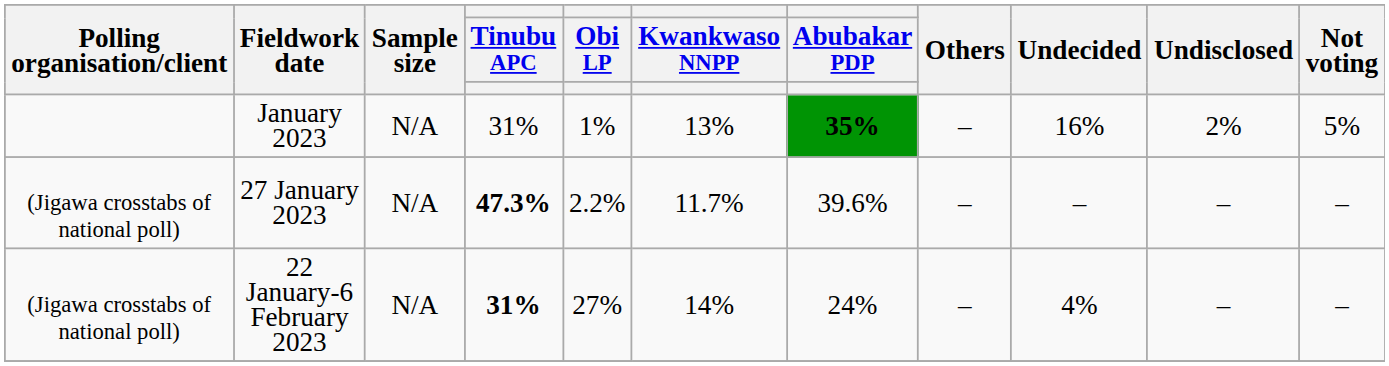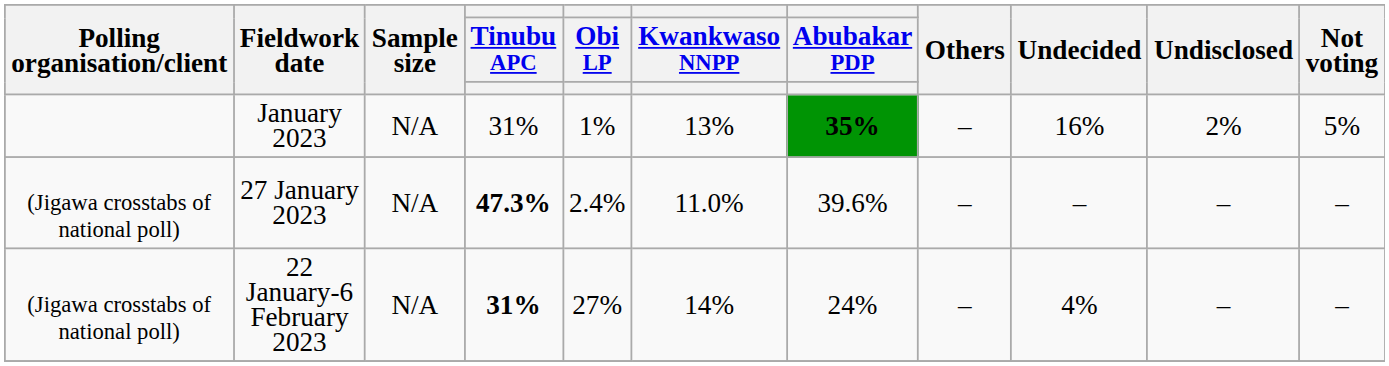(597, 202) 2.2% -> (597, 202) 2.4%
(709, 202) 11.7% -> (709, 202) 11.0%
